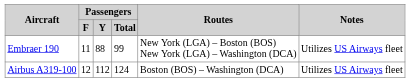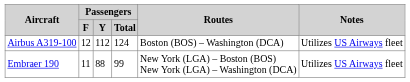rows swapped: (42, 69) <-> (33, 48)
